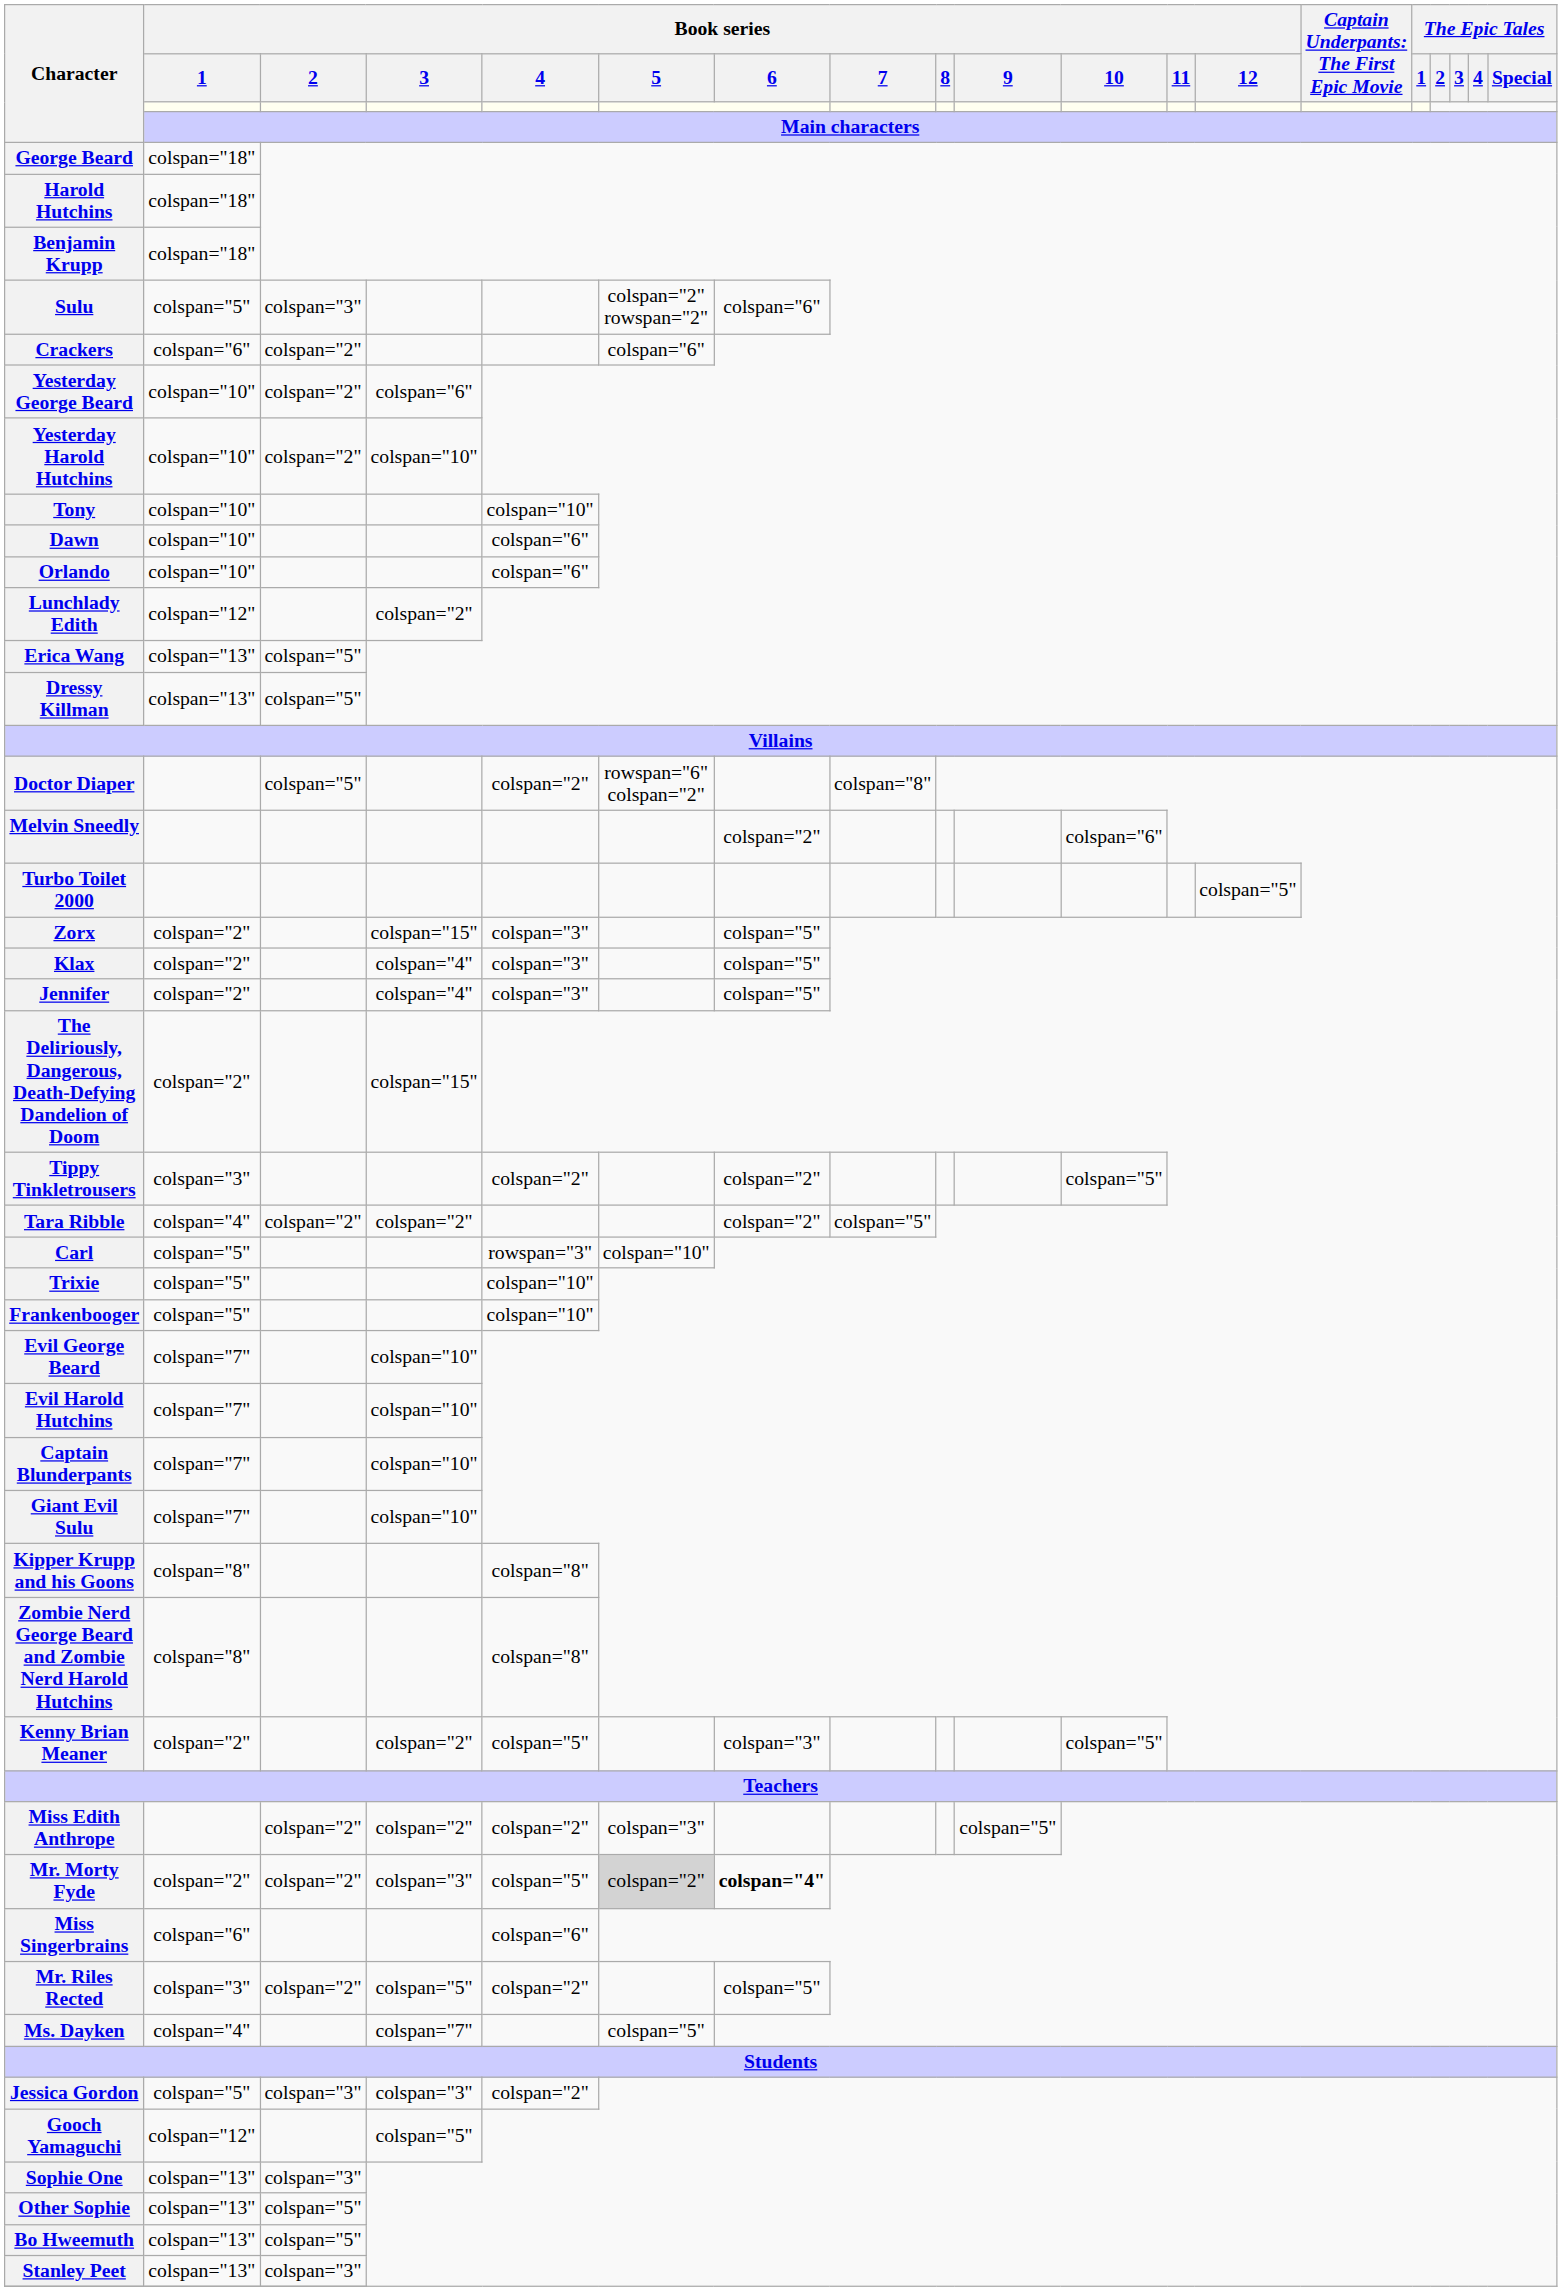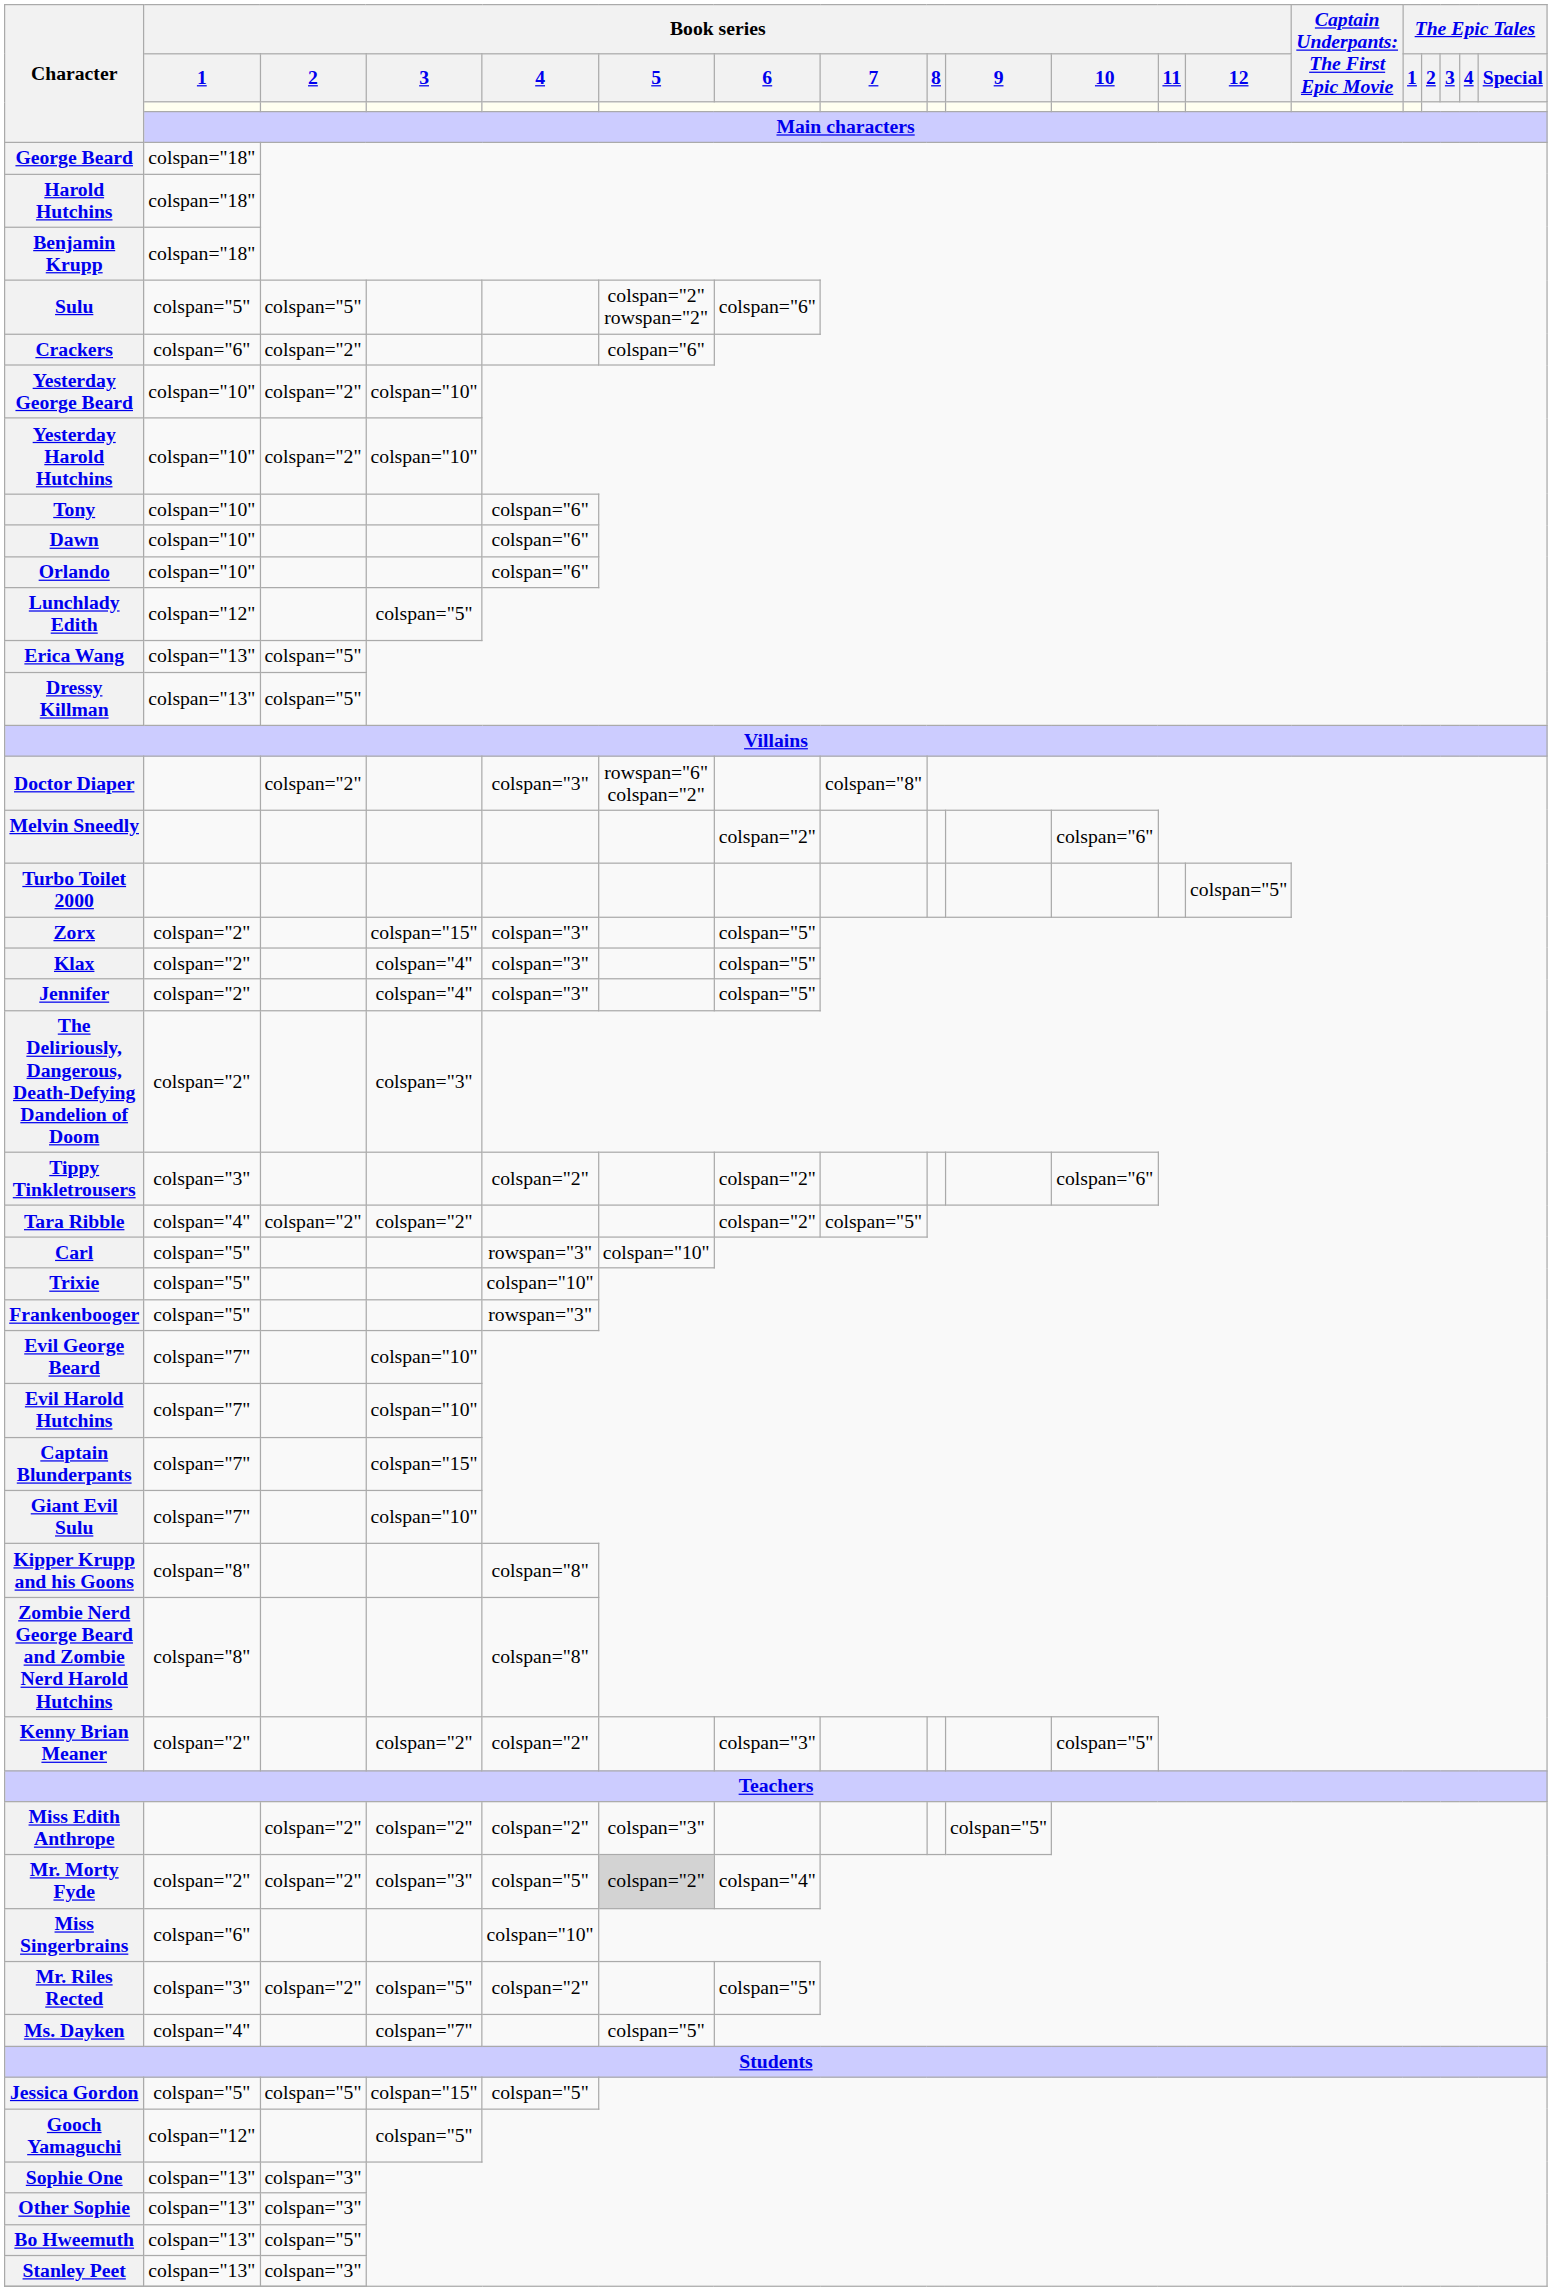(313, 307) colspan="3" -> (313, 307) colspan="5"
(424, 391) colspan="6" -> (424, 391) colspan="10"
(540, 509) colspan="10" -> (540, 509) colspan="6"
(424, 614) colspan="2" -> (424, 614) colspan="5"
(313, 783) colspan="5" -> (313, 783) colspan="2"
(540, 783) colspan="2" -> (540, 783) colspan="3"
(424, 1081) colspan="15" -> (424, 1081) colspan="3"
(1114, 1178) colspan="5" -> (1105, 1178) colspan="6"
(540, 1314) colspan="10" -> (540, 1314) rowspan="3"
(424, 1463) colspan="10" -> (424, 1463) colspan="15"
(540, 1743) colspan="5" -> (540, 1743) colspan="2"
(772, 1881) bold -> (767, 1881) normal
(540, 1934) colspan="6" -> (540, 1934) colspan="10"
(313, 2092) colspan="3" -> (313, 2092) colspan="5"
(424, 2092) colspan="3" -> (424, 2092) colspan="15"
(540, 2092) colspan="2" -> (540, 2092) colspan="5"
(313, 2208) colspan="5" -> (313, 2208) colspan="3"
